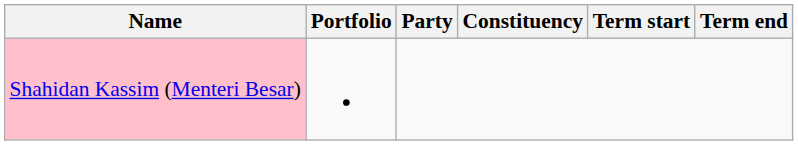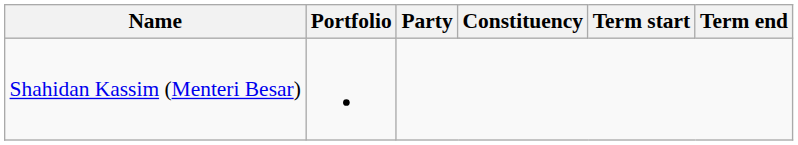(155, 89) pink background -> (155, 89) no background
